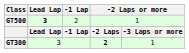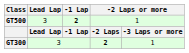(45, 21) bold -> (45, 21) normal
(76, 21) normal -> (76, 21) bold
